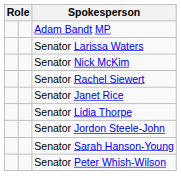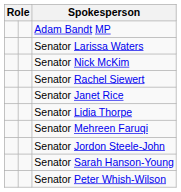+ row: (91, 129)
